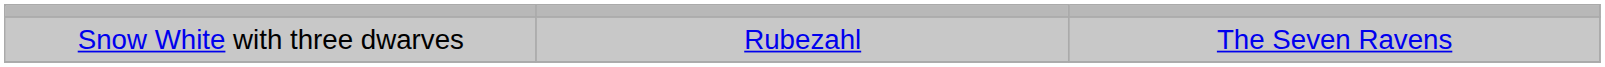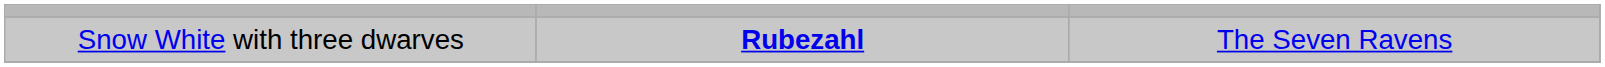(803, 39) normal -> (803, 39) bold
